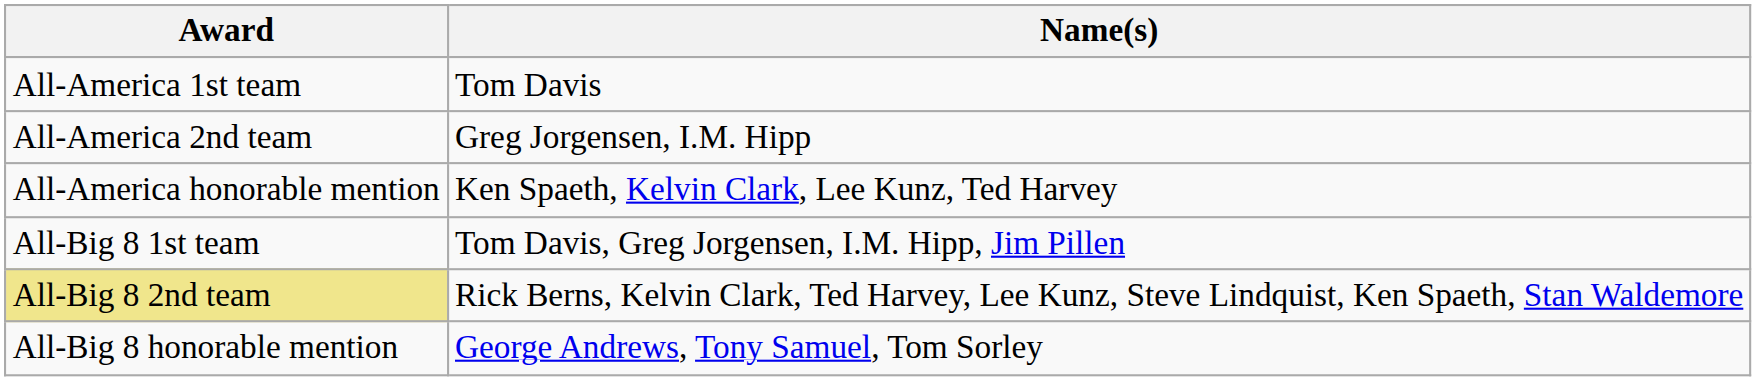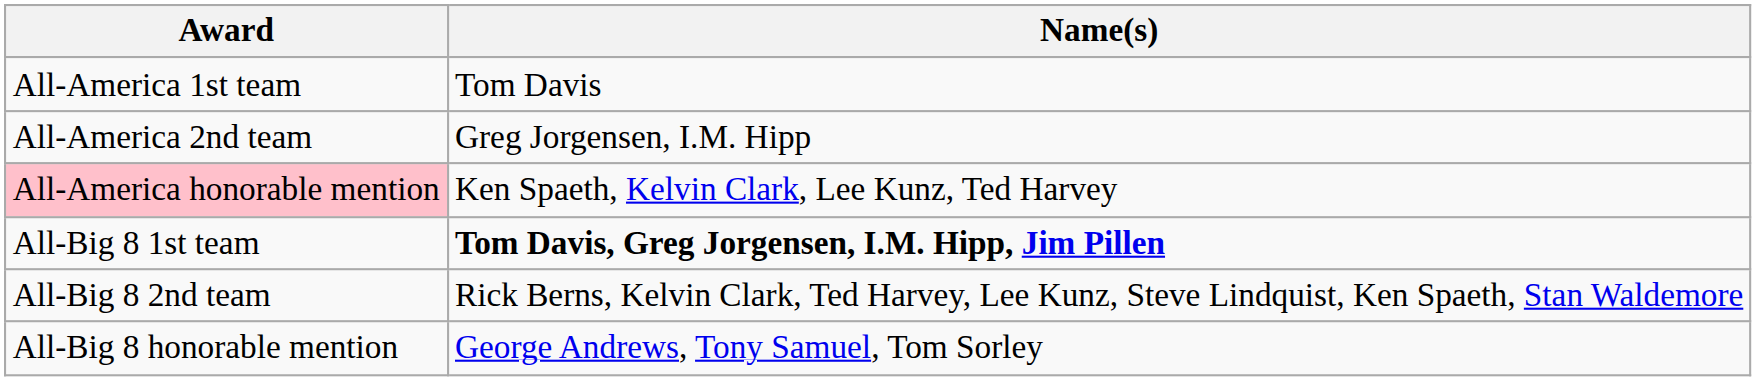(226, 189) no background -> (226, 189) pink background
(790, 242) normal -> (810, 242) bold
(142, 294) khaki background -> (142, 294) no background
